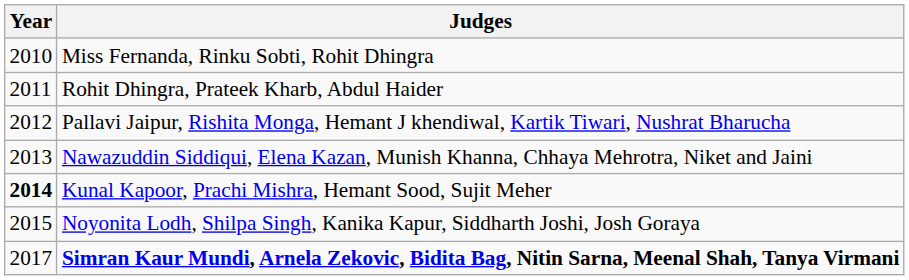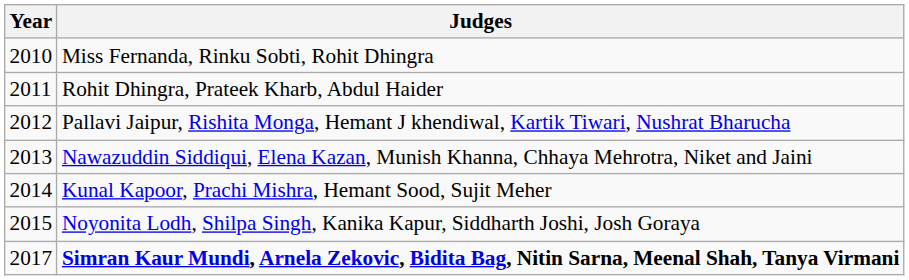(31, 190) bold -> (31, 190) normal
